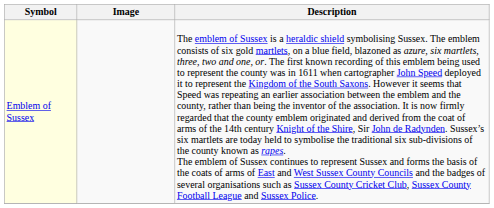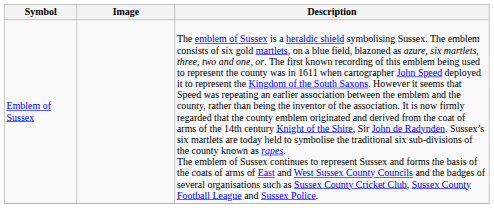(29, 111) lightyellow background -> (29, 111) no background
